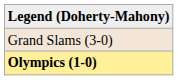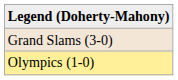(52, 63) bold -> (51, 63) normal
